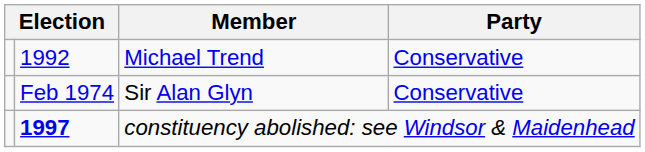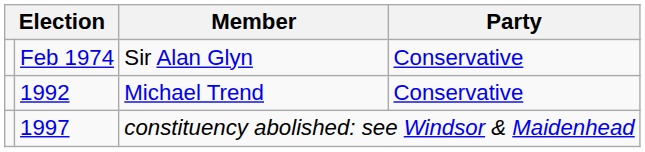rows swapped: (189, 92) <-> (194, 57)
(45, 127) bold -> (45, 127) normal
